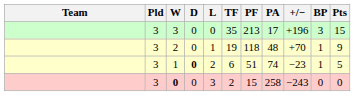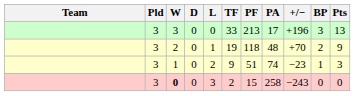(231, 30) 35 -> (231, 30) 33
(340, 30) 15 -> (340, 30) 13
(320, 47) 1 -> (320, 47) 2
(194, 64) bold -> (194, 64) normal
(231, 64) 6 -> (231, 64) 9
(340, 64) 5 -> (340, 64) 3
